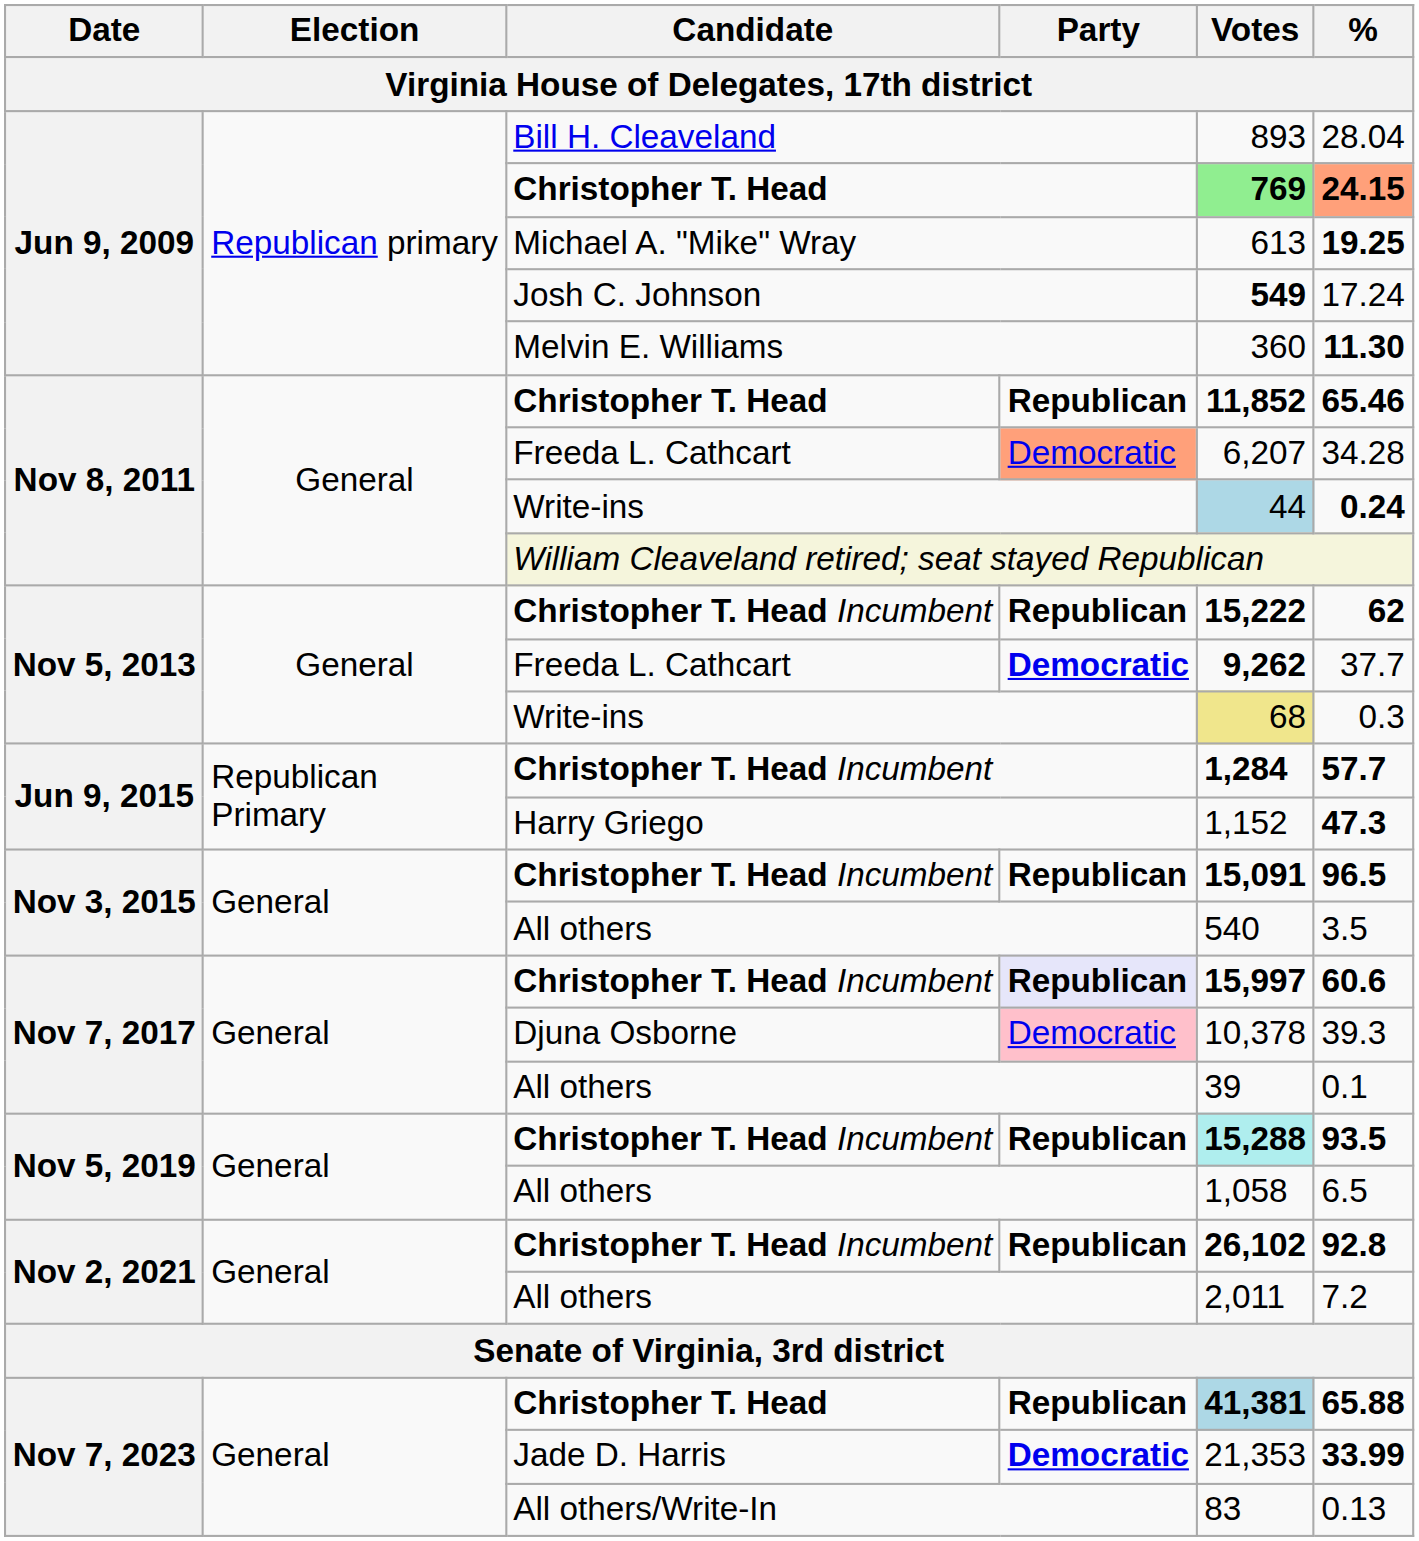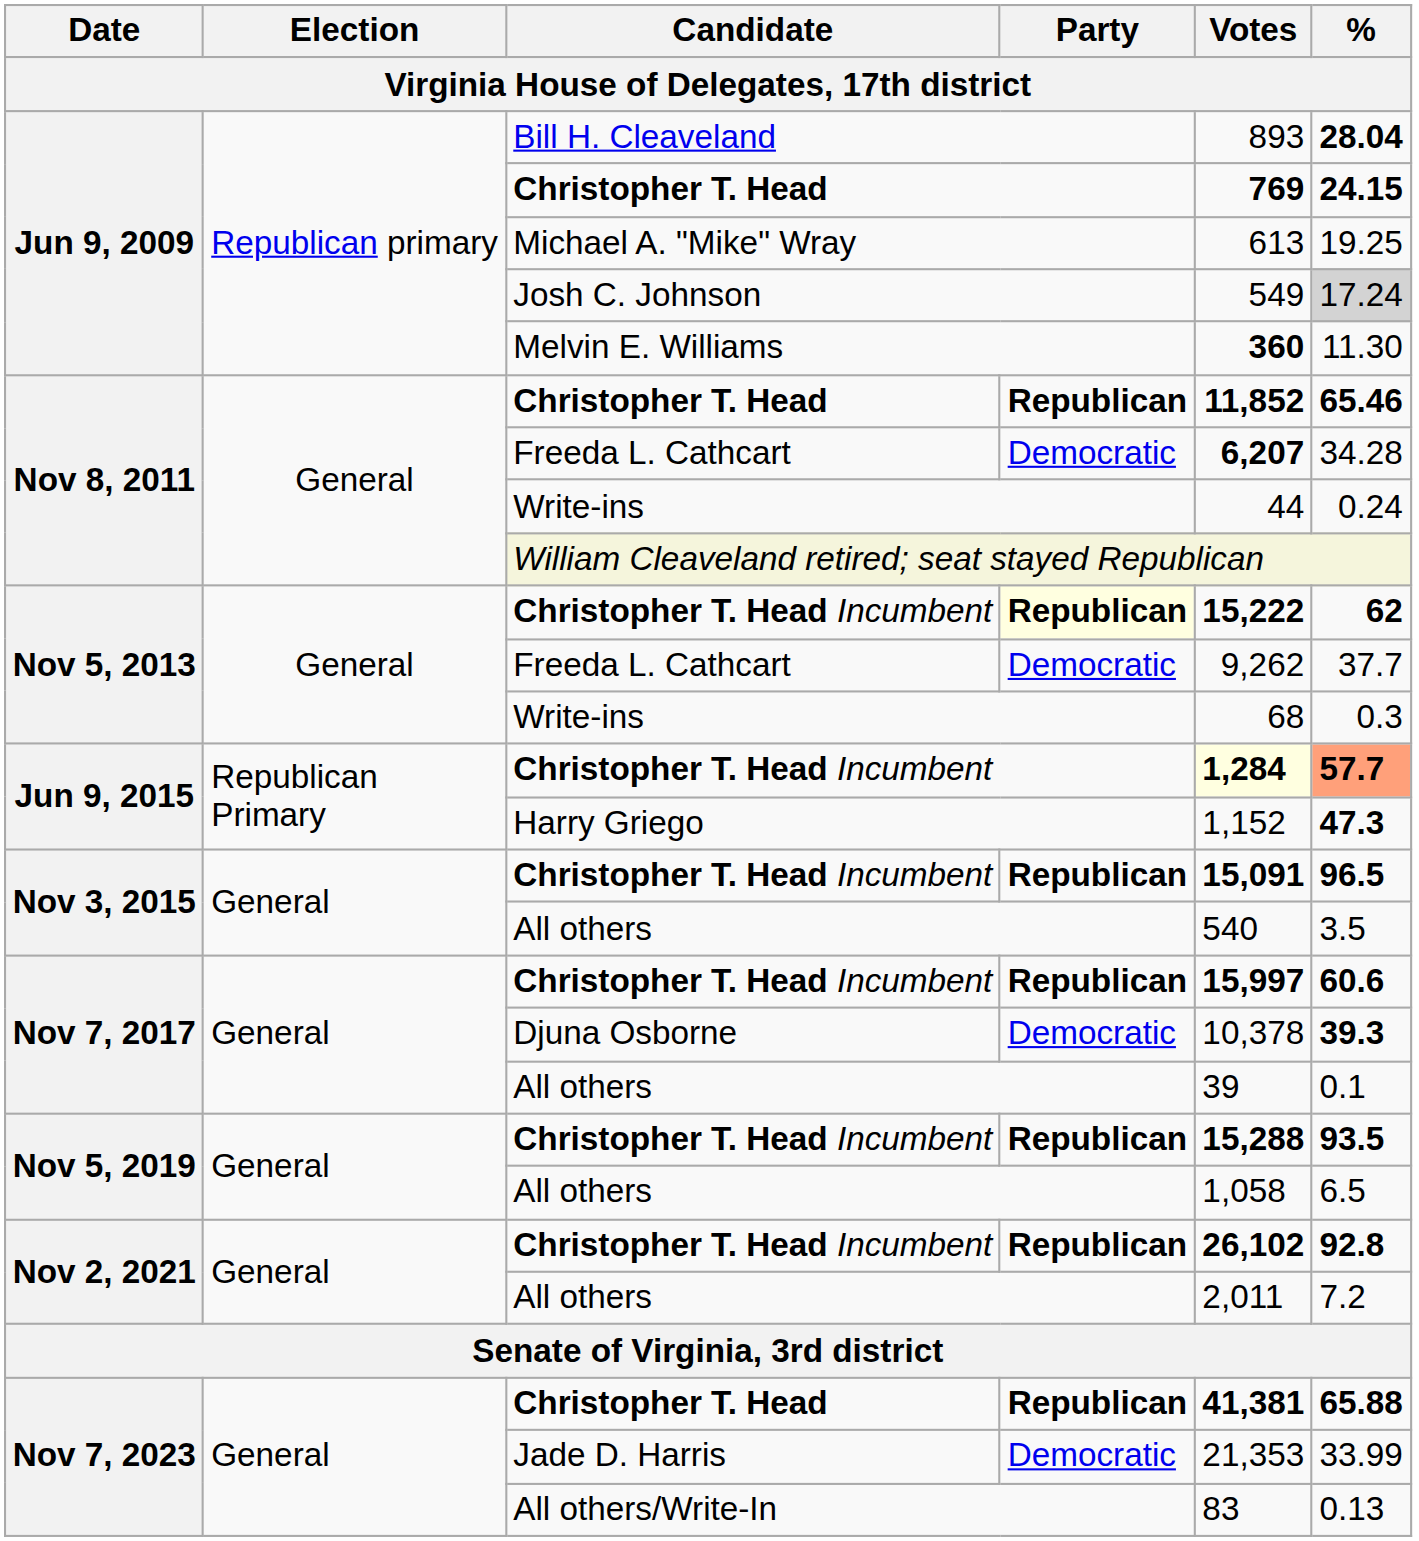(1363, 136) normal -> (1361, 136) bold
(1278, 189) lightgreen background -> (1276, 189) no background
(1363, 189) lightsalmon background -> (1361, 189) no background
(1363, 242) bold -> (1361, 242) normal
(1278, 294) bold -> (1276, 294) normal
(1363, 294) no background -> (1361, 294) lightgrey background
(1278, 347) normal -> (1276, 347) bold
(1364, 347) bold -> (1362, 347) normal
(1092, 453) lightsalmon background -> (1092, 453) no background
(1264, 453) normal -> (1263, 453) bold
(1288, 505) lightblue background -> (1286, 505) no background
(1372, 505) bold -> (1370, 505) normal
(1097, 611) no background -> (1097, 611) lightyellow background
(1098, 664) bold -> (1092, 664) normal
(1264, 664) bold -> (1263, 664) normal
(1288, 717) khaki background -> (1286, 717) no background
(1246, 769) no background -> (1244, 769) lightyellow background
(1354, 769) no background -> (1352, 769) lightsalmon background
(1097, 980) lavender background -> (1097, 980) no background
(1092, 1033) pink background -> (1092, 1033) no background
(1354, 1033) normal -> (1352, 1033) bold
(1255, 1139) paleturquoise background -> (1253, 1139) no background
(1255, 1403) lightblue background -> (1253, 1403) no background
(1098, 1455) bold -> (1092, 1455) normal
(1363, 1455) bold -> (1361, 1455) normal
